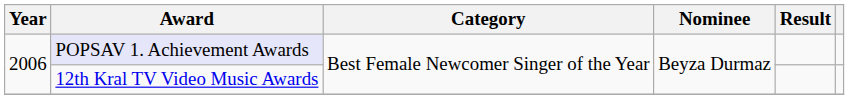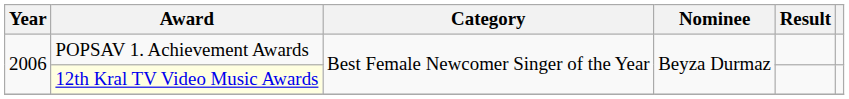(182, 49) lavender background -> (182, 49) no background
(187, 79) no background -> (187, 79) lightyellow background
